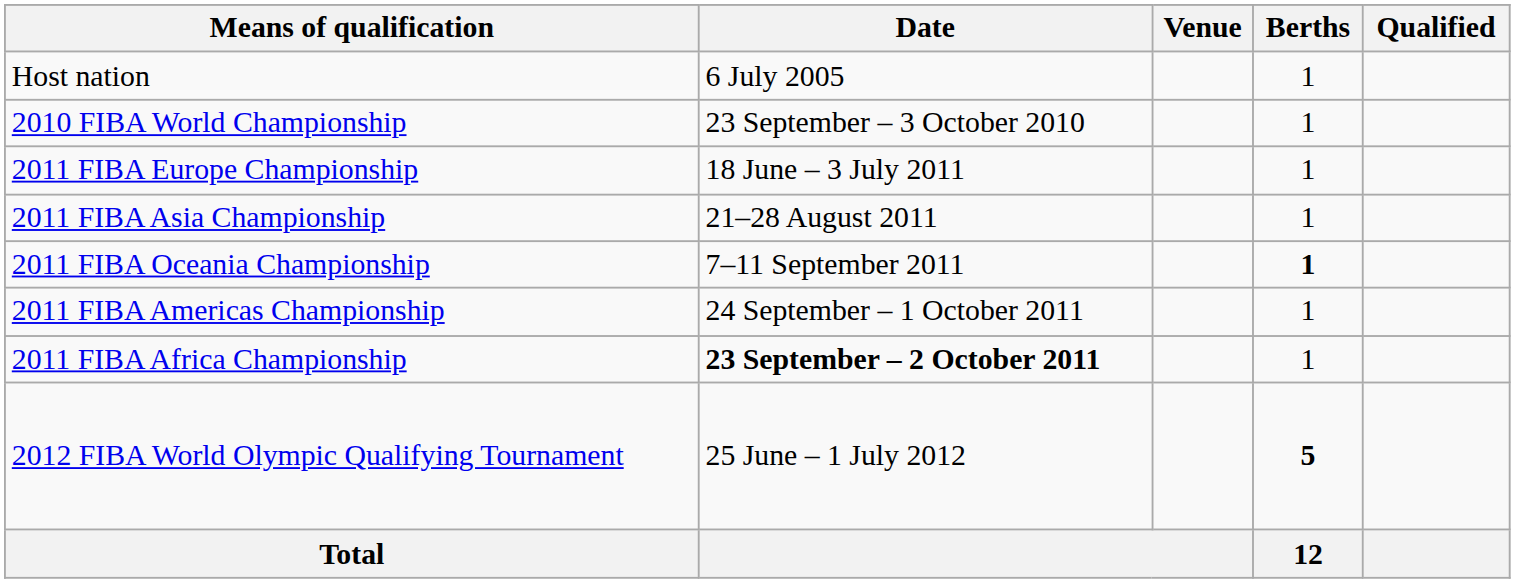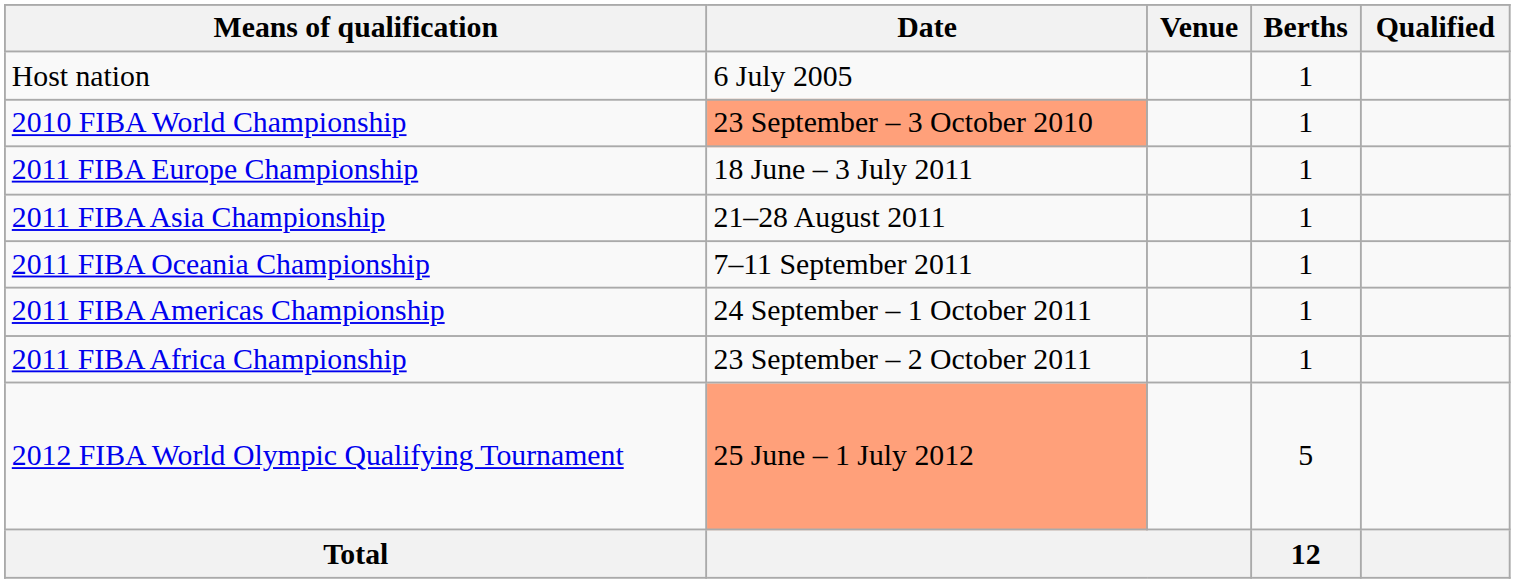(895, 122) no background -> (903, 122) lightsalmon background
(1308, 264) bold -> (1306, 264) normal
(903, 358) bold -> (903, 358) normal
(836, 455) no background -> (844, 455) lightsalmon background
(1308, 455) bold -> (1306, 455) normal
